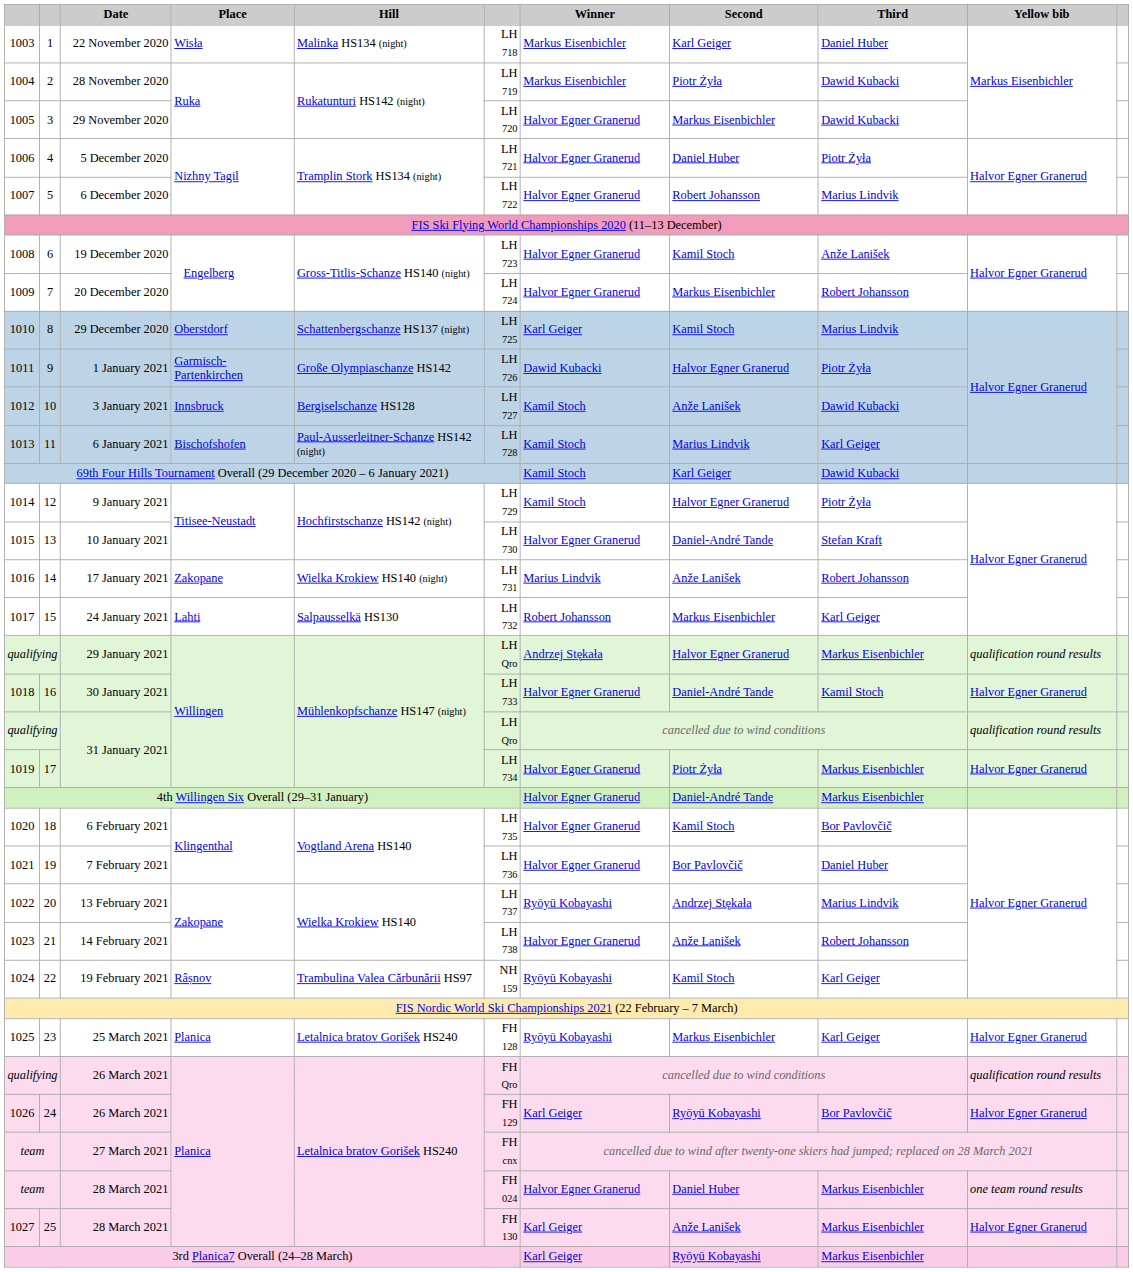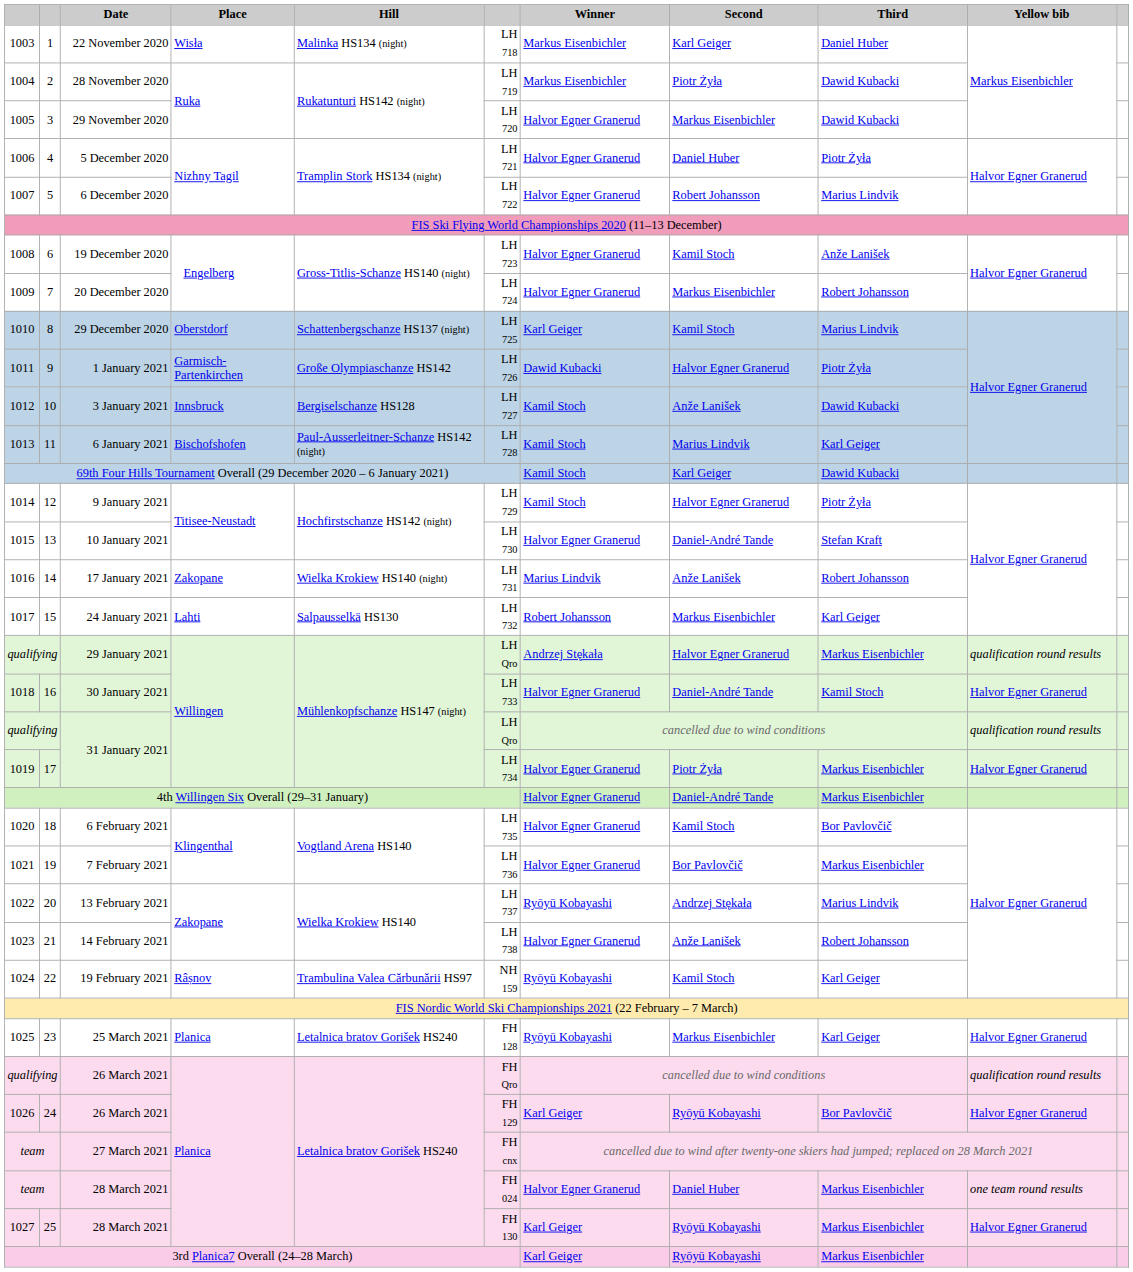(855, 864) Daniel Huber -> (873, 864) Markus Eisenbichler
(706, 1227) Anže Lanišek -> (717, 1227) Ryōyū Kobayashi
